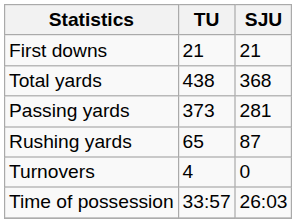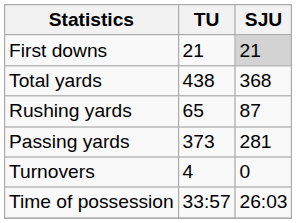(250, 50) no background -> (250, 50) lightgrey background
rows swapped: (70, 141) <-> (69, 111)
